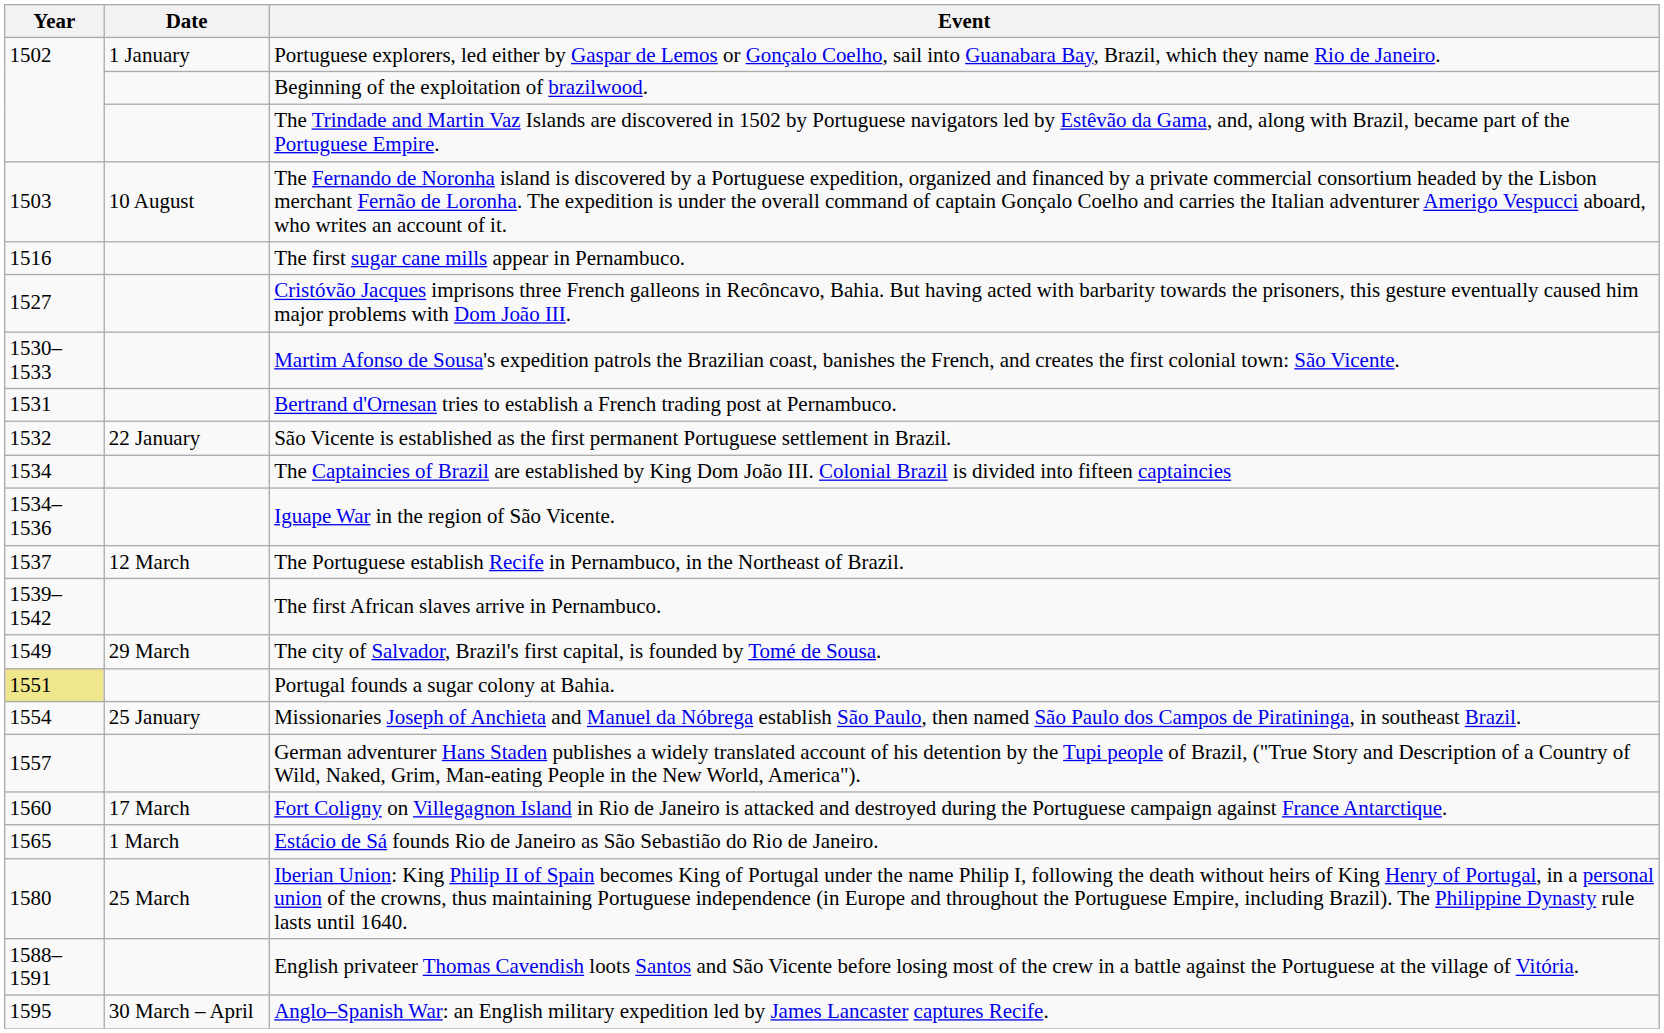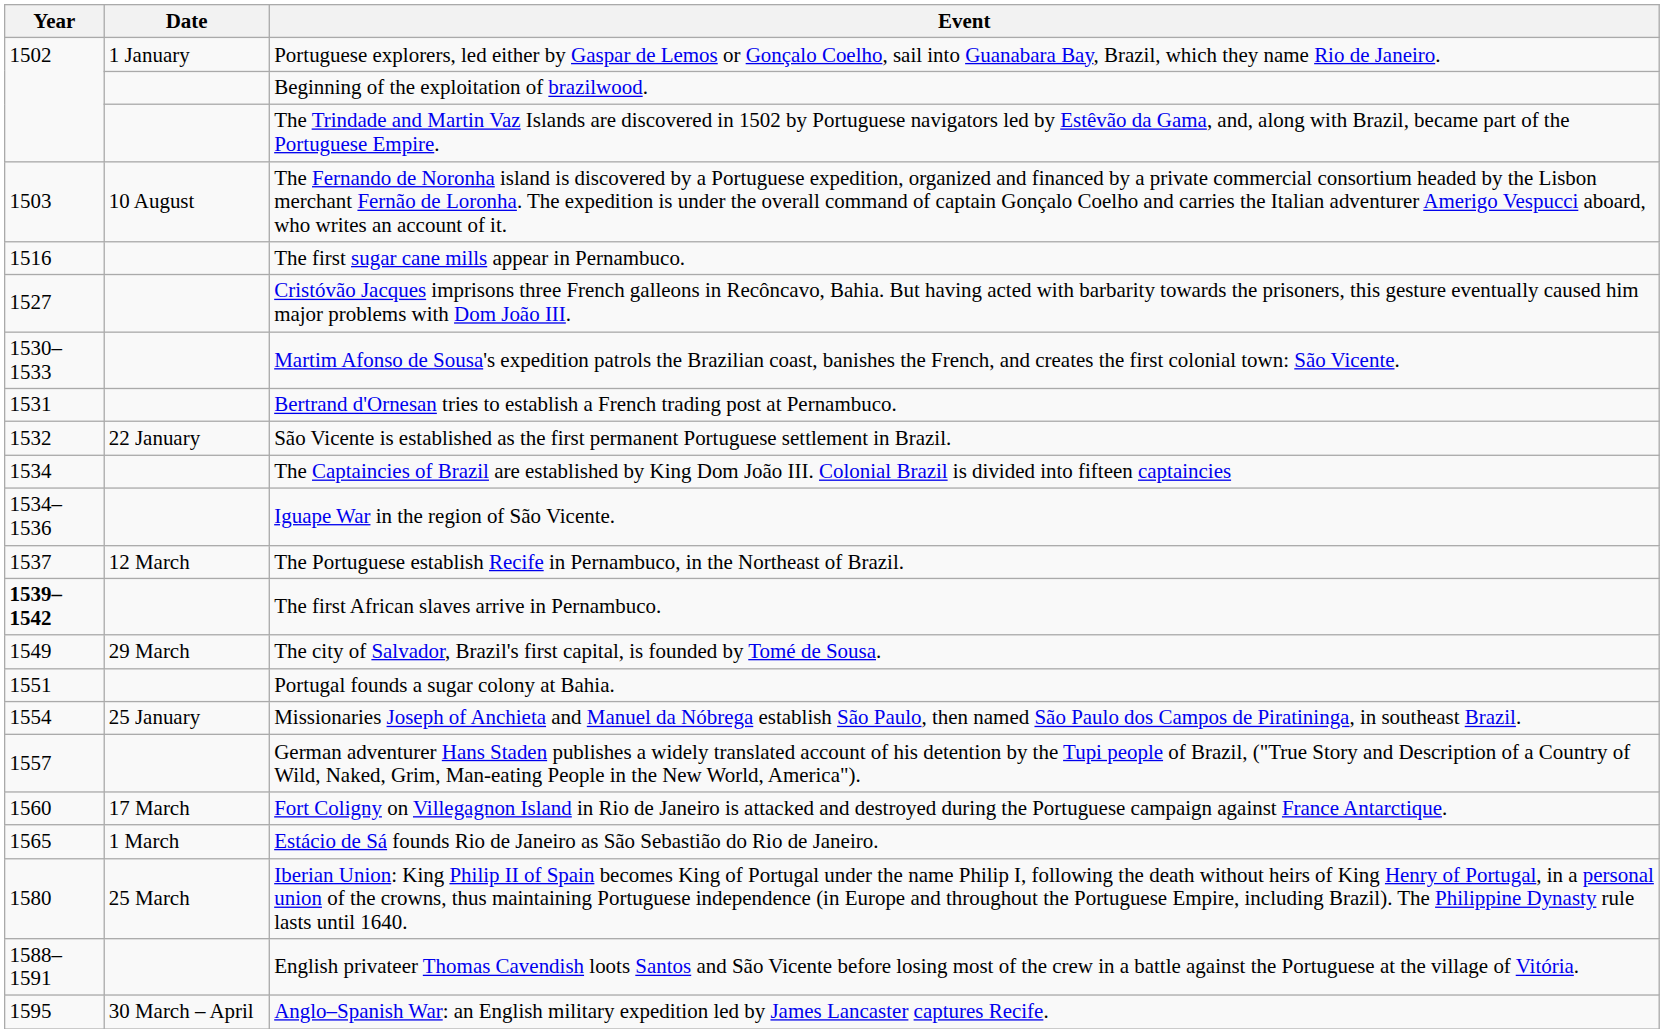(36, 606) normal -> (36, 606) bold
(30, 684) khaki background -> (30, 684) no background
